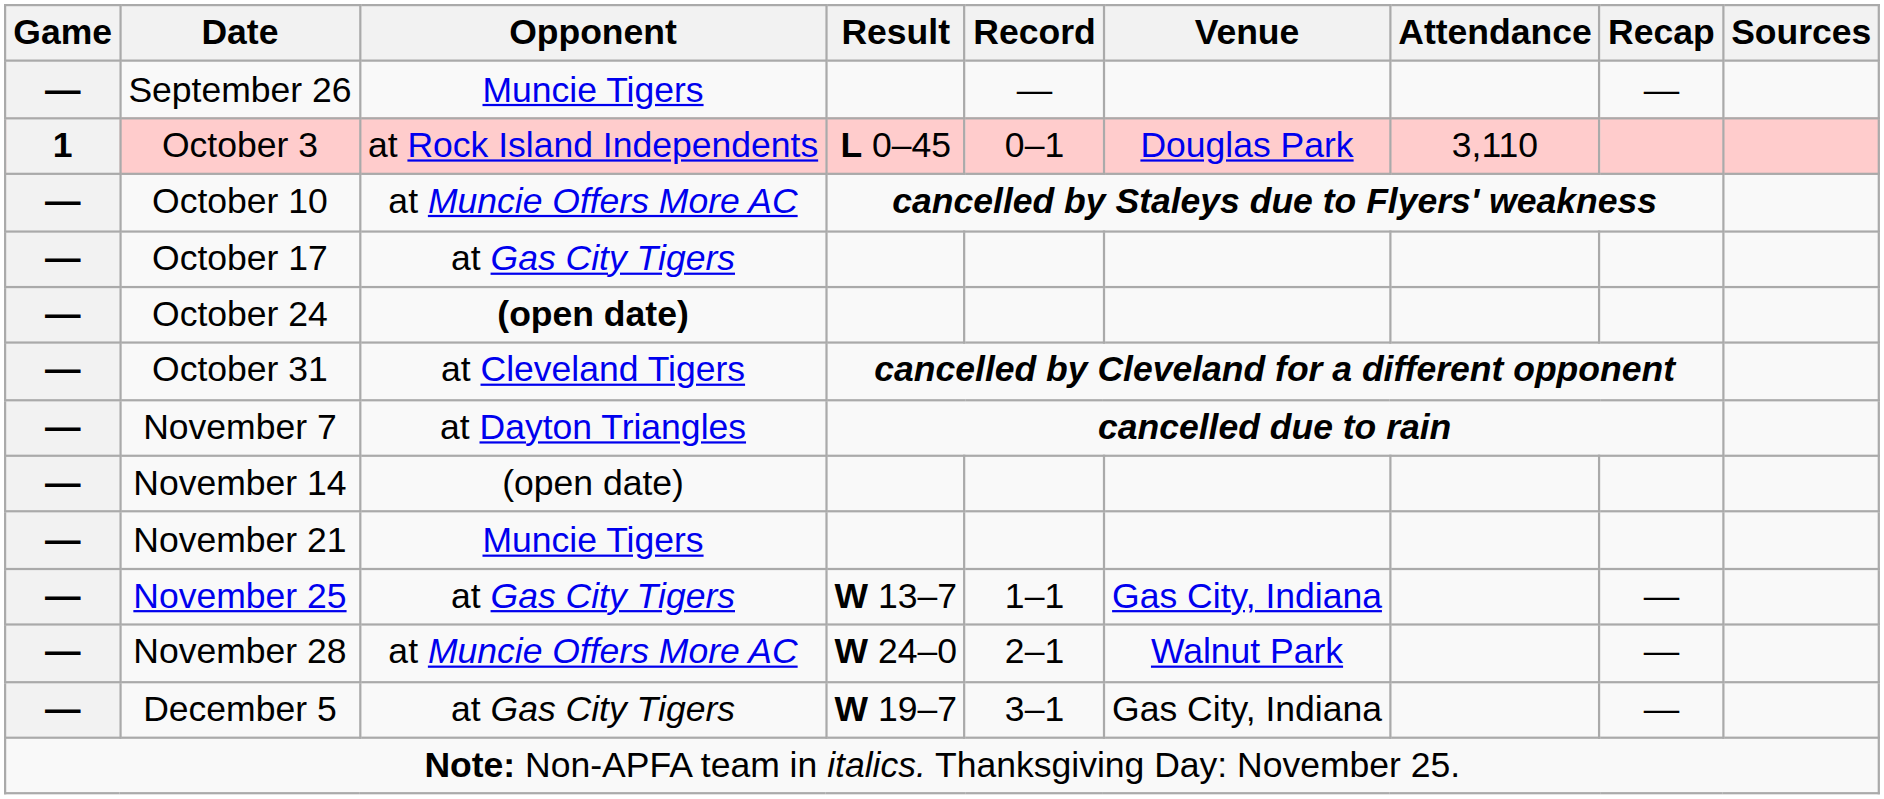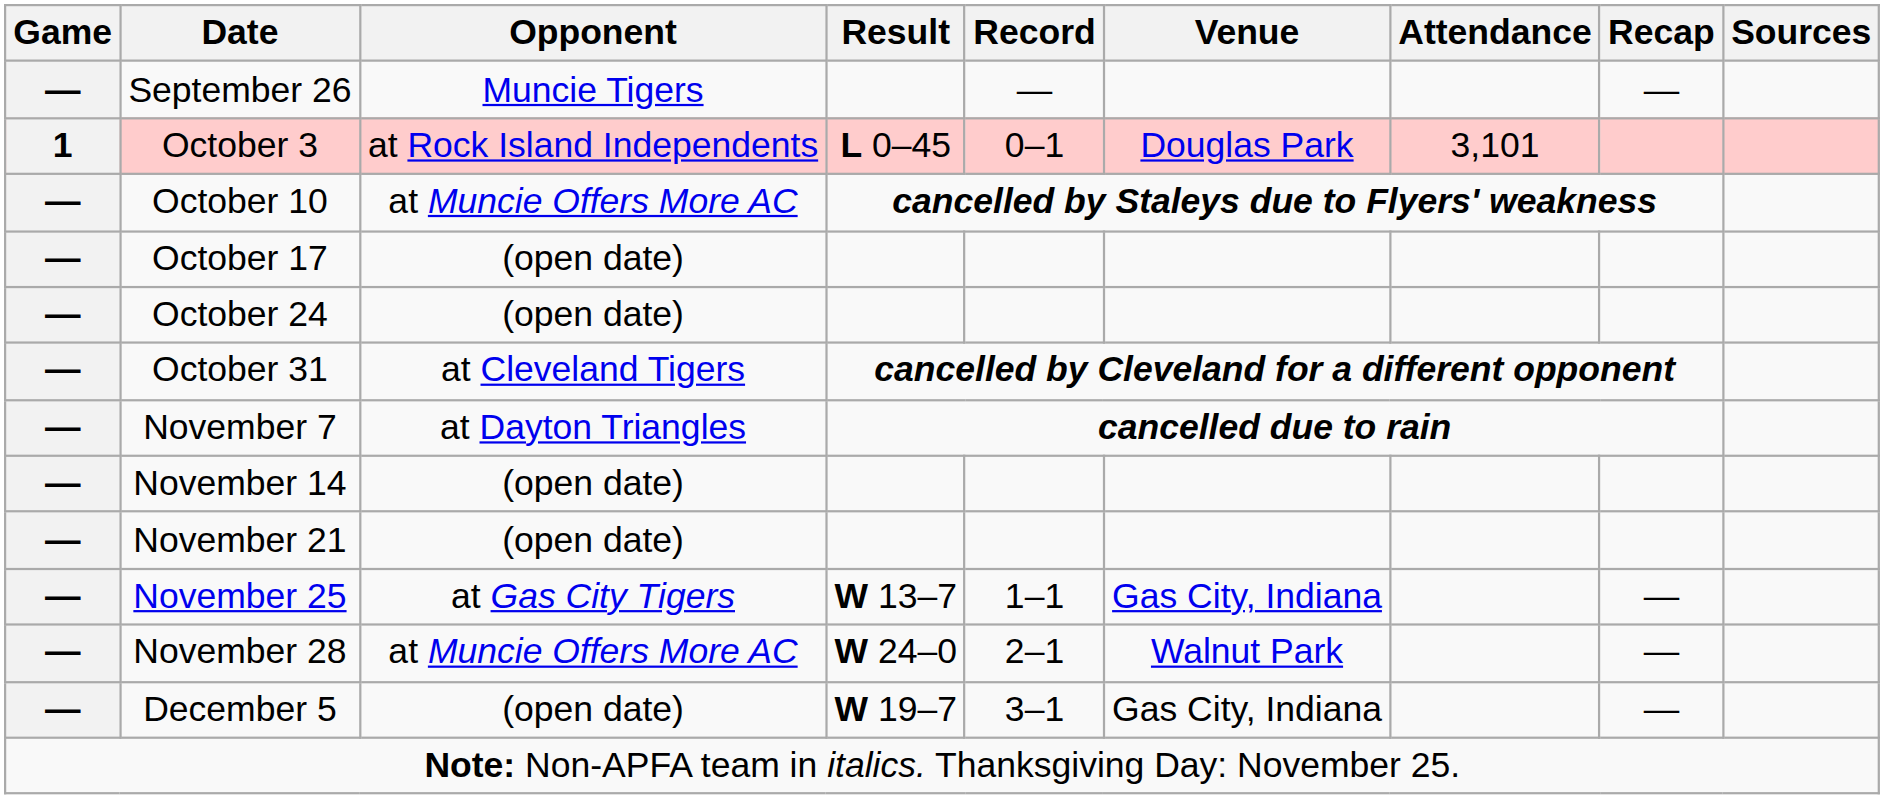(1495, 145) 3,110 -> (1495, 145) 3,101
(593, 257) at Gas City Tigers -> (593, 257) (open date)
(593, 314) bold -> (593, 314) normal
(593, 539) Muncie Tigers -> (593, 539) (open date)
(593, 708) at Gas City Tigers -> (593, 708) (open date)
